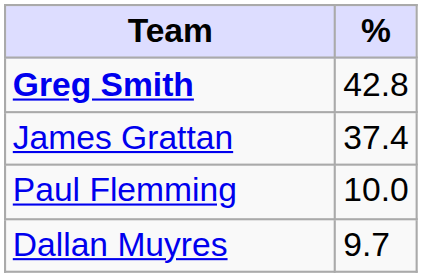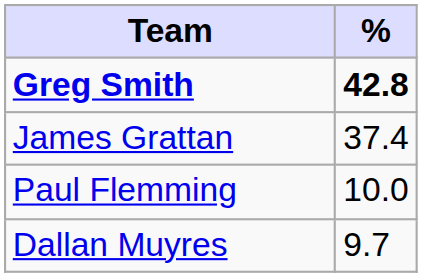(376, 84) normal -> (376, 84) bold
